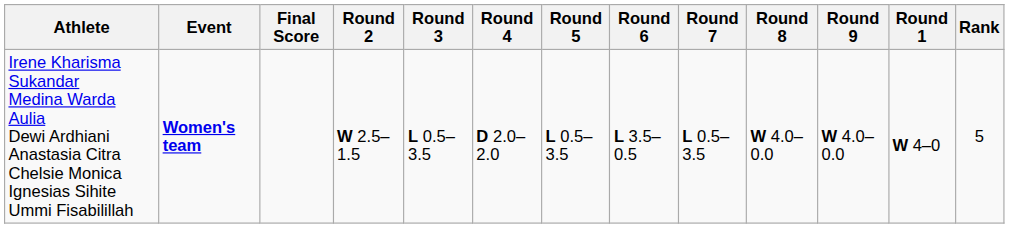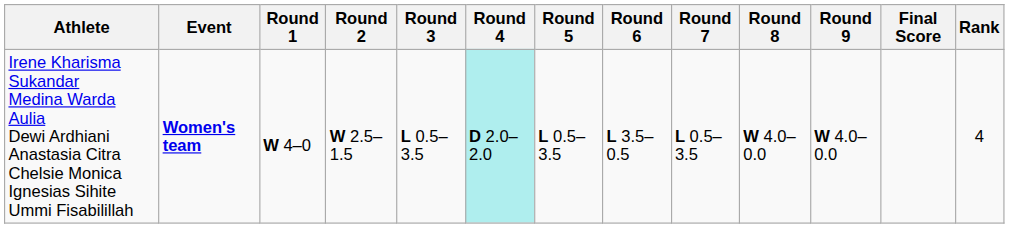columns swapped: (922, 27) <-> (296, 27)
(501, 145) no background -> (493, 145) paleturquoise background
(979, 136) 5 -> (979, 136) 4
